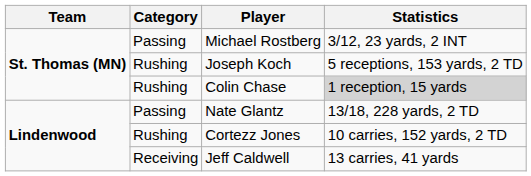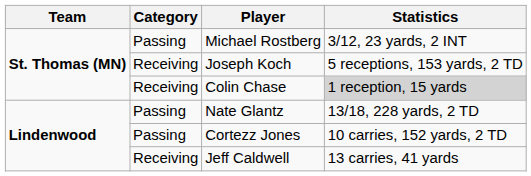(160, 64) Rushing -> (166, 64) Receiving
(160, 87) Rushing -> (166, 87) Receiving
(160, 135) Rushing -> (159, 135) Passing
